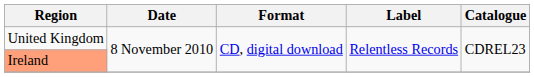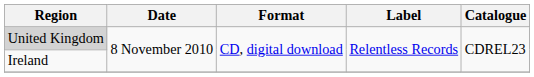(56, 38) no background -> (56, 38) lightgrey background
(28, 60) lightsalmon background -> (28, 60) no background
